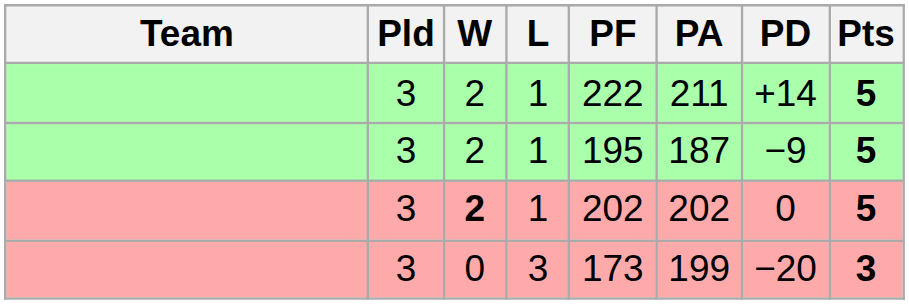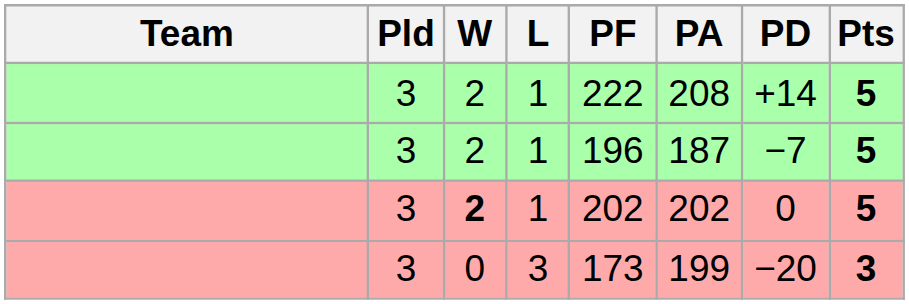(699, 92) 211 -> (699, 92) 208
(613, 151) 195 -> (613, 151) 196
(786, 151) −9 -> (786, 151) −7
